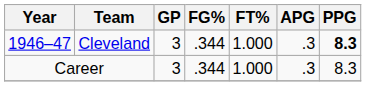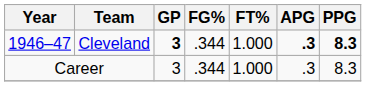(176, 43) normal -> (176, 43) bold
(308, 43) normal -> (308, 43) bold
